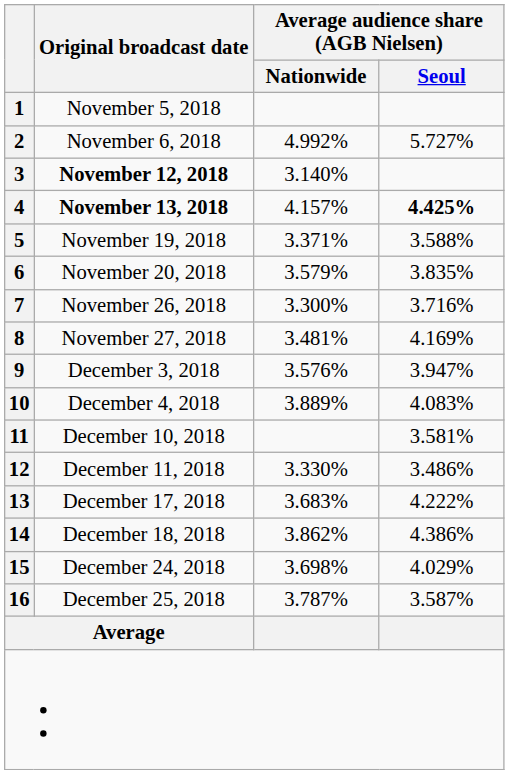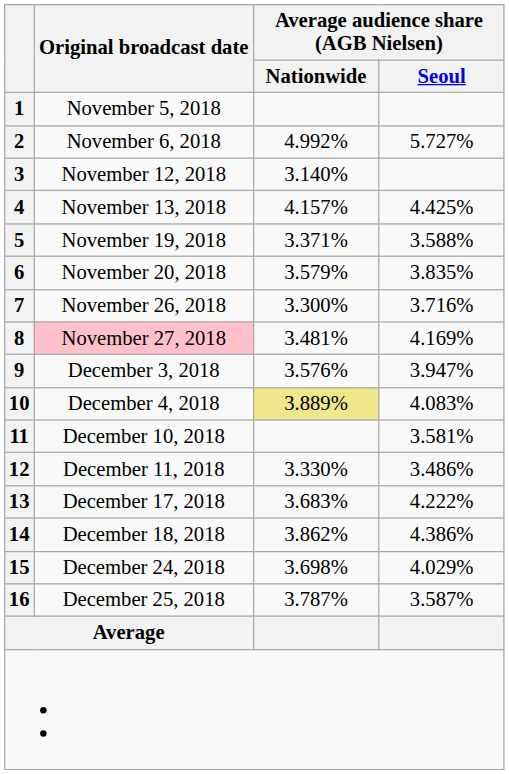(144, 174) bold -> (144, 174) normal
(144, 207) bold -> (144, 207) normal
(442, 207) bold -> (442, 207) normal
(144, 338) no background -> (144, 338) pink background
(316, 403) no background -> (316, 403) khaki background
